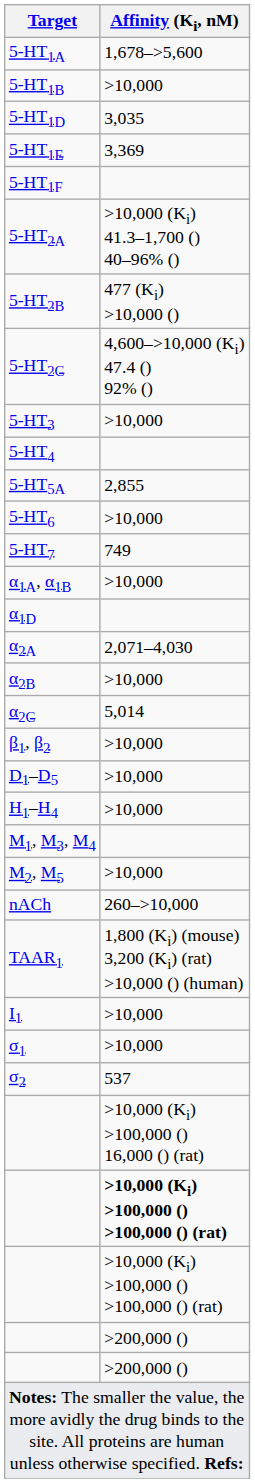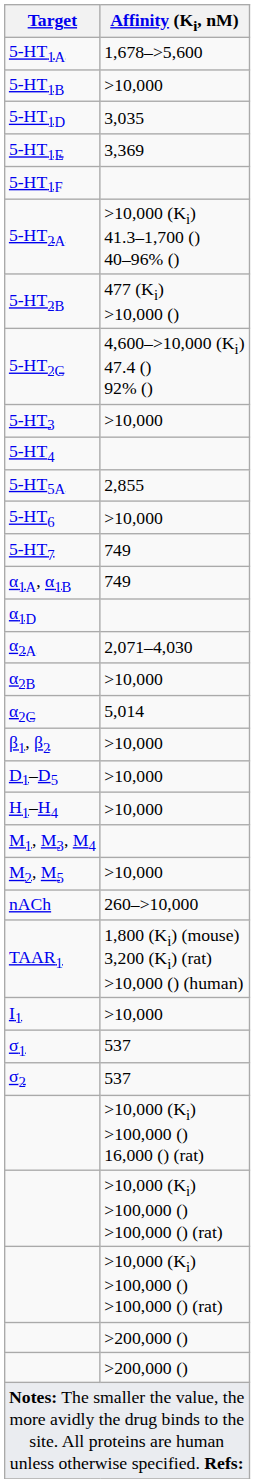(134, 582) >10,000 -> (118, 582) 749
(134, 1046) >10,000 -> (118, 1046) 537
(166, 1208) bold -> (164, 1208) normal
